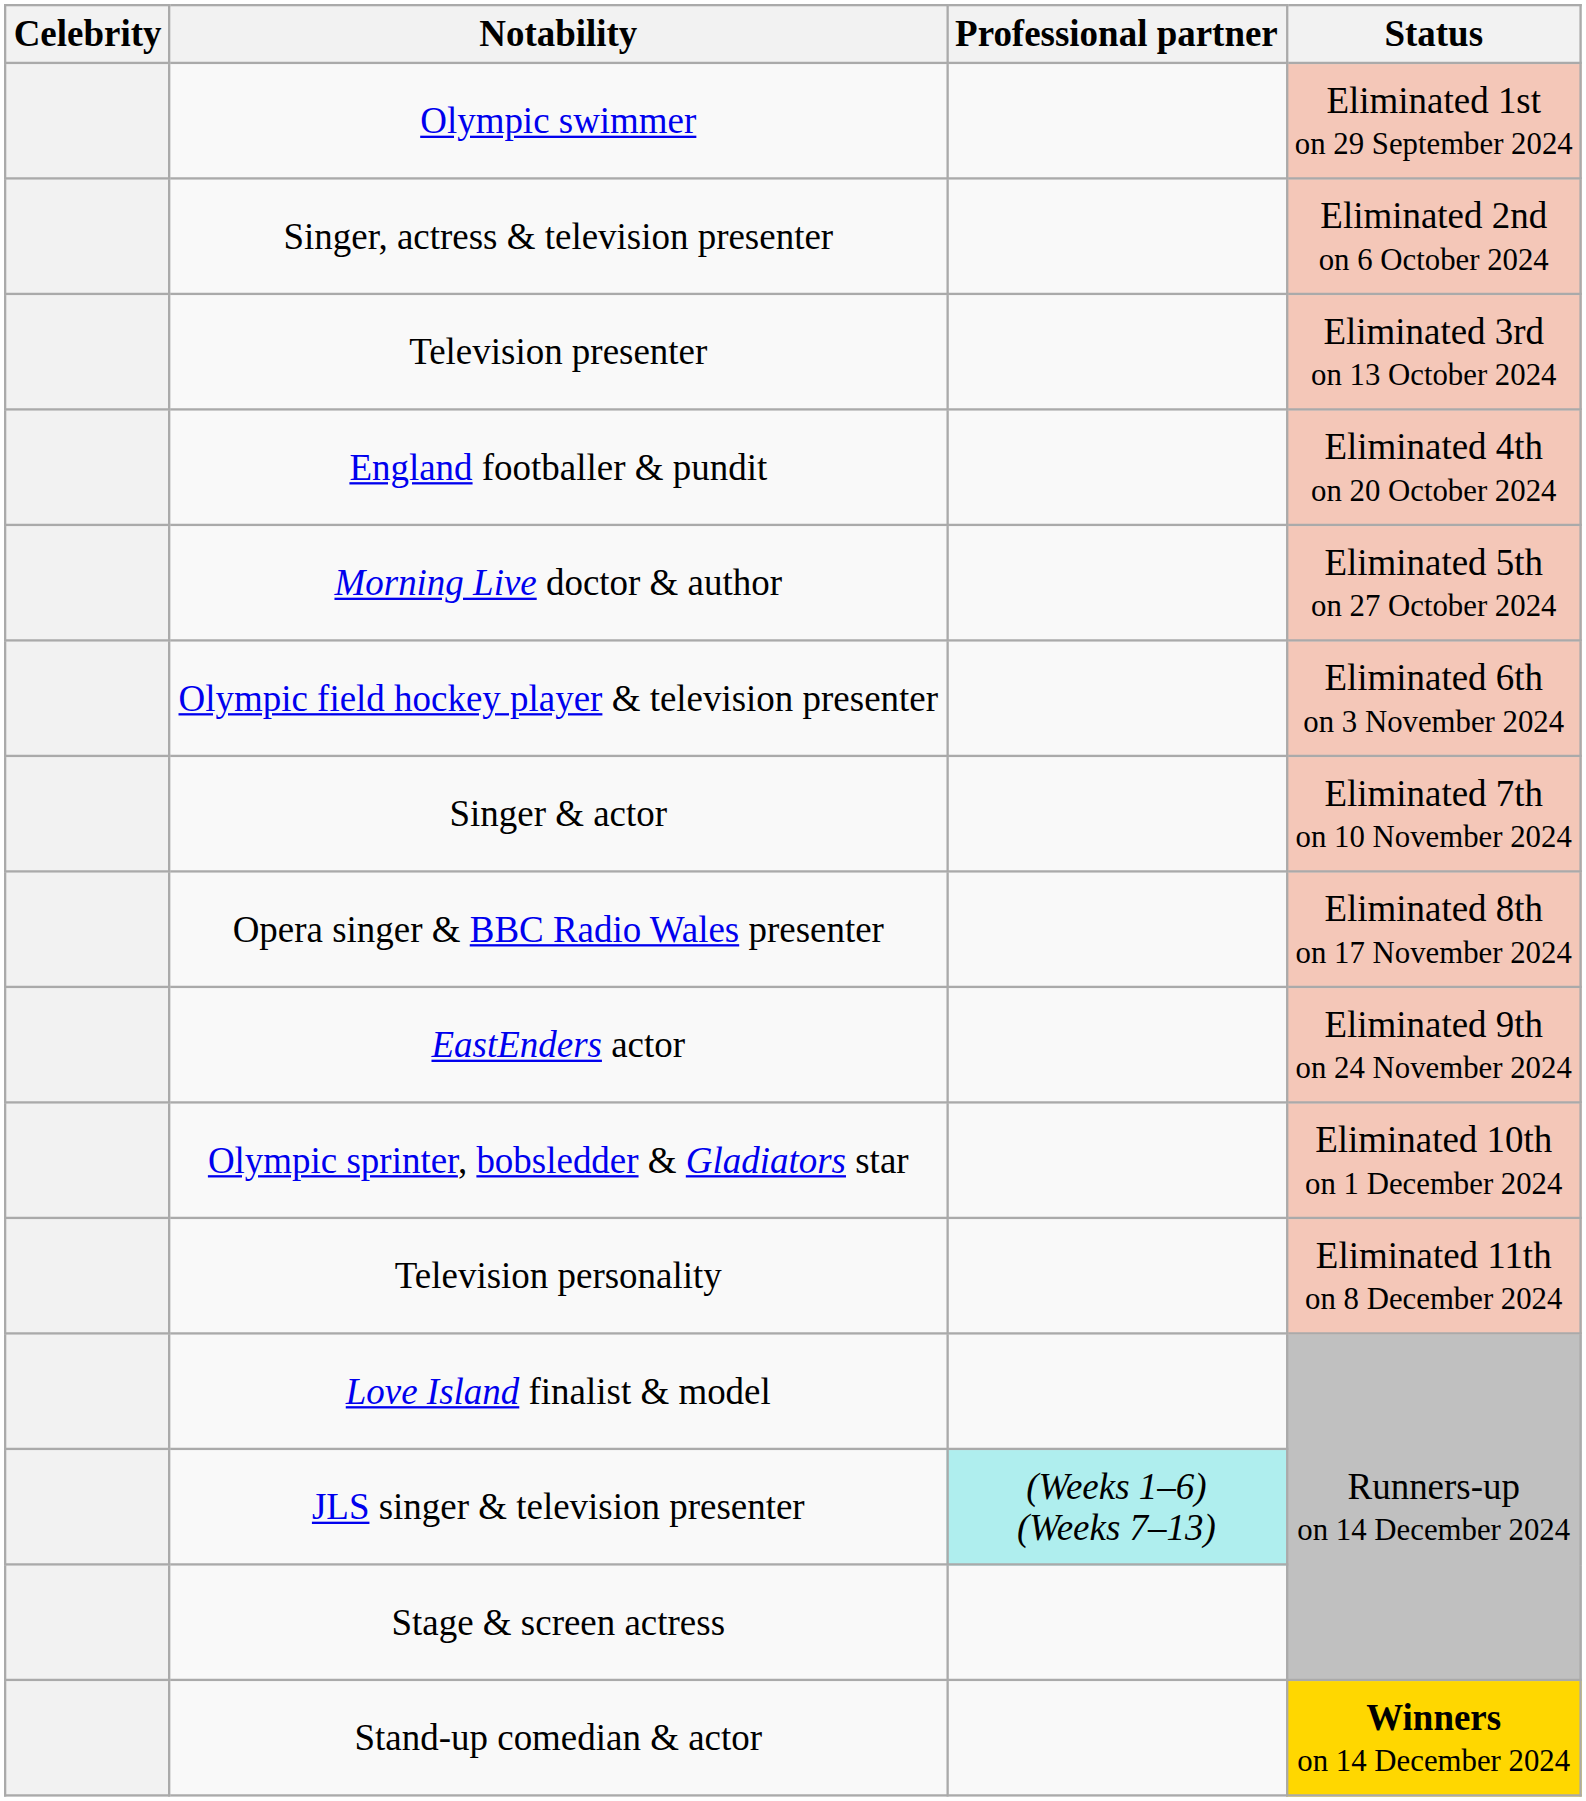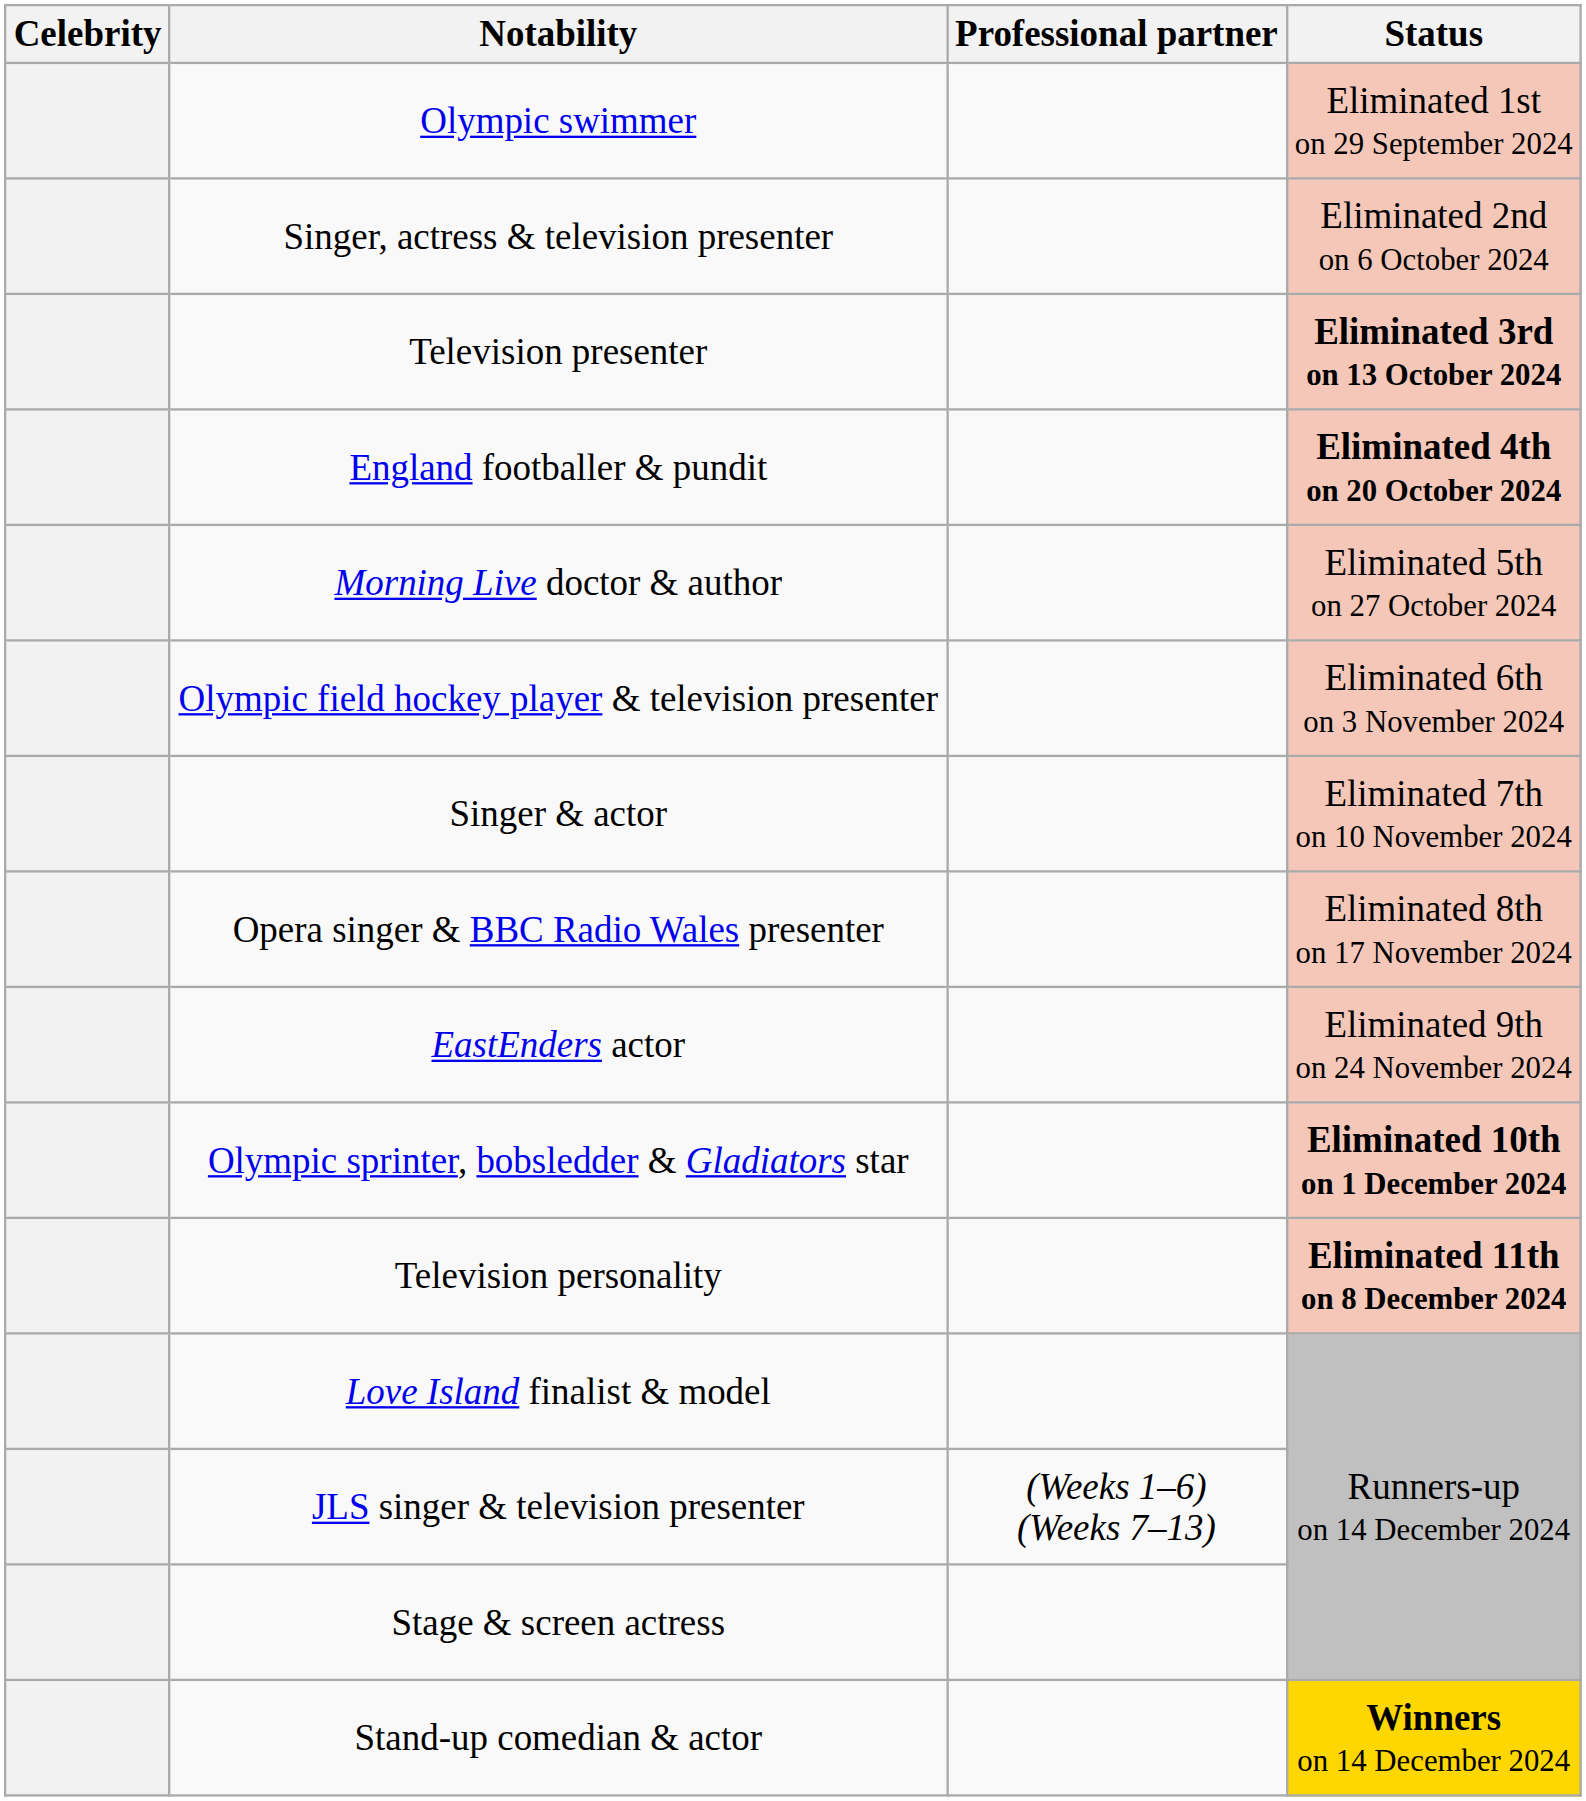(1434, 351) normal -> (1434, 351) bold
(1434, 467) normal -> (1434, 467) bold
(1434, 1160) normal -> (1434, 1160) bold
(1434, 1275) normal -> (1434, 1275) bold
(1116, 1506) paleturquoise background -> (1116, 1506) no background
